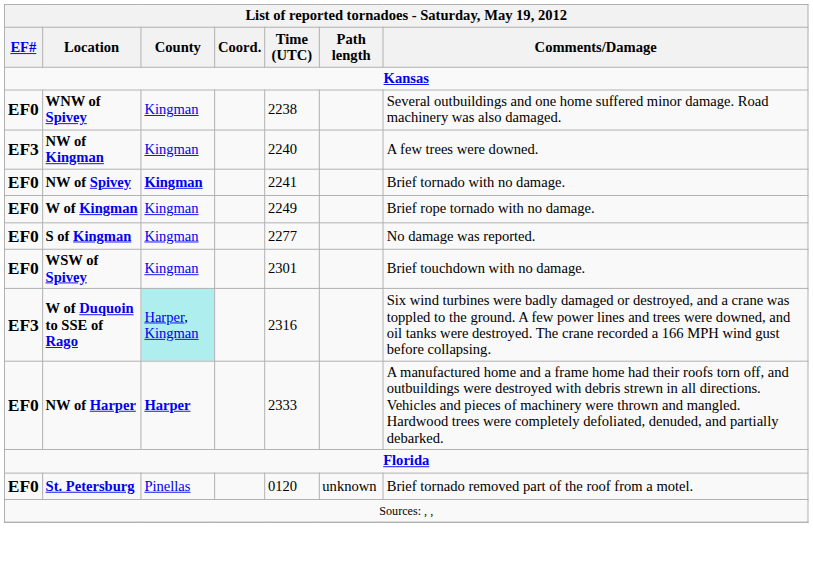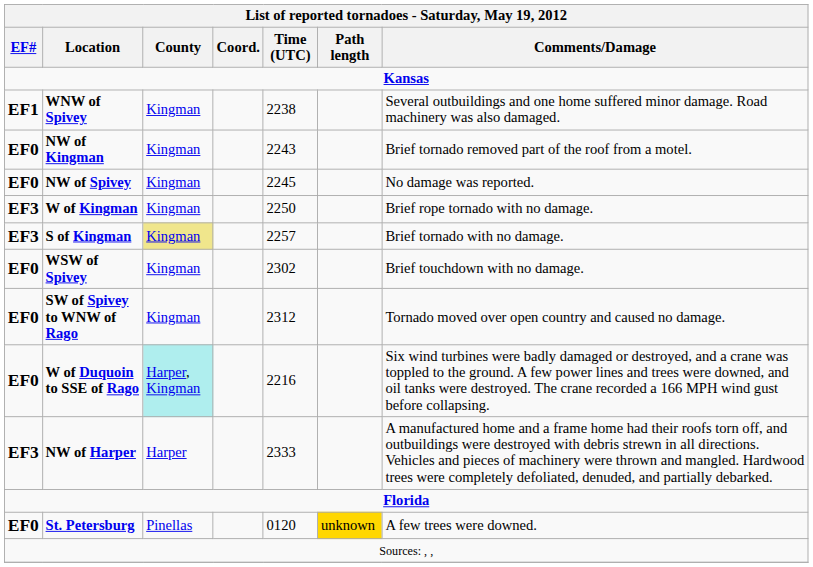(23, 109) EF0 -> (23, 109) EF1
(23, 149) EF3 -> (23, 149) EF0
(283, 149) 2240 -> (281, 149) 2243
(463, 149) A few trees were downed. -> (539, 149) Brief tornado removed part of the roof from a motel.
(174, 182) bold -> (173, 182) normal
(283, 182) 2241 -> (281, 182) 2245
(476, 182) Brief tornado with no damage. -> (460, 182) No damage was reported.
(23, 209) EF0 -> (23, 209) EF3
(283, 209) 2249 -> (281, 209) 2250
(23, 235) EF0 -> (23, 235) EF3
(171, 235) no background -> (173, 235) khaki background
(283, 235) 2277 -> (281, 235) 2257
(461, 235) No damage was reported. -> (475, 235) Brief tornado with no damage.
(283, 269) 2301 -> (281, 269) 2302
+ row: (87, 316)
(23, 324) EF3 -> (23, 380) EF0
(283, 324) 2316 -> (281, 380) 2216
(23, 405) EF0 -> (23, 452) EF3
(167, 405) bold -> (166, 452) normal
(349, 486) no background -> (348, 525) gold background
(540, 486) Brief tornado removed part of the roof from a motel. -> (461, 525) A few trees were downed.
